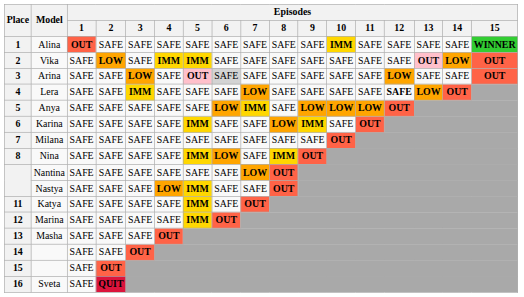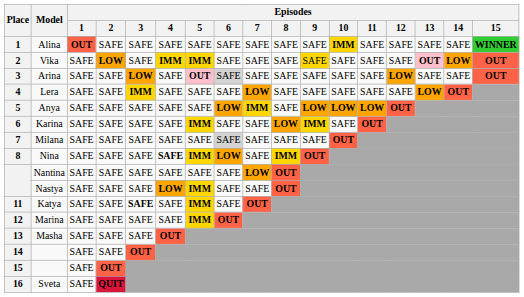(312, 60) no background -> (315, 60) gold background
(399, 92) bold -> (401, 92) normal
(226, 140) no background -> (228, 140) lightgrey background
(169, 156) normal -> (170, 156) bold
(140, 204) normal -> (141, 204) bold
